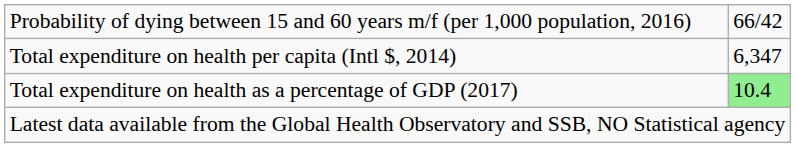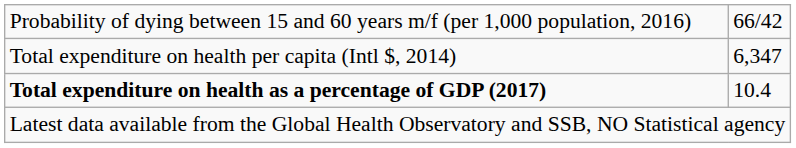(264, 90) normal -> (278, 90) bold
(752, 90) lightgreen background -> (752, 90) no background
